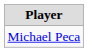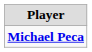(44, 36) normal -> (46, 36) bold
